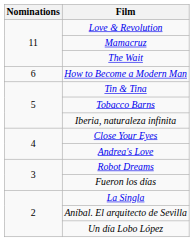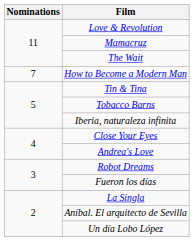(33, 74) 6 -> (33, 74) 7
